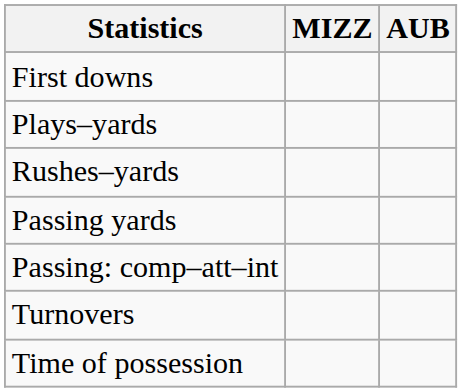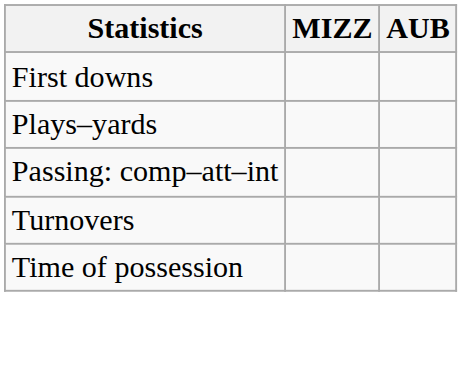- row: (95, 171)
- row: (94, 219)
